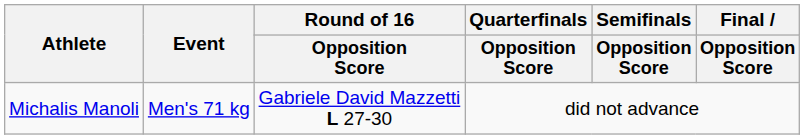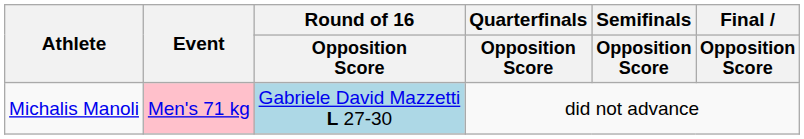(199, 109) no background -> (199, 109) pink background
(359, 109) no background -> (359, 109) lightblue background
